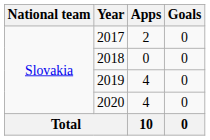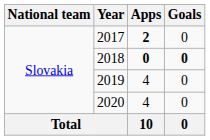(146, 37) normal -> (146, 37) bold
(146, 59) normal -> (146, 59) bold
(185, 59) normal -> (185, 59) bold
